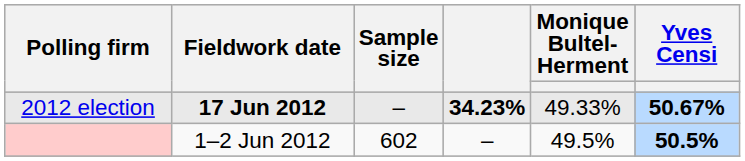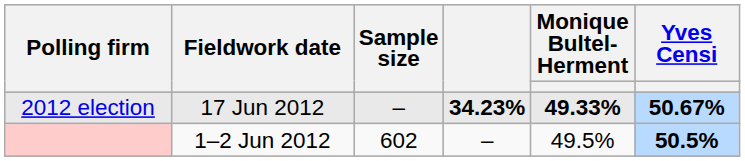(262, 108) bold -> (262, 108) normal
(583, 108) normal -> (583, 108) bold
